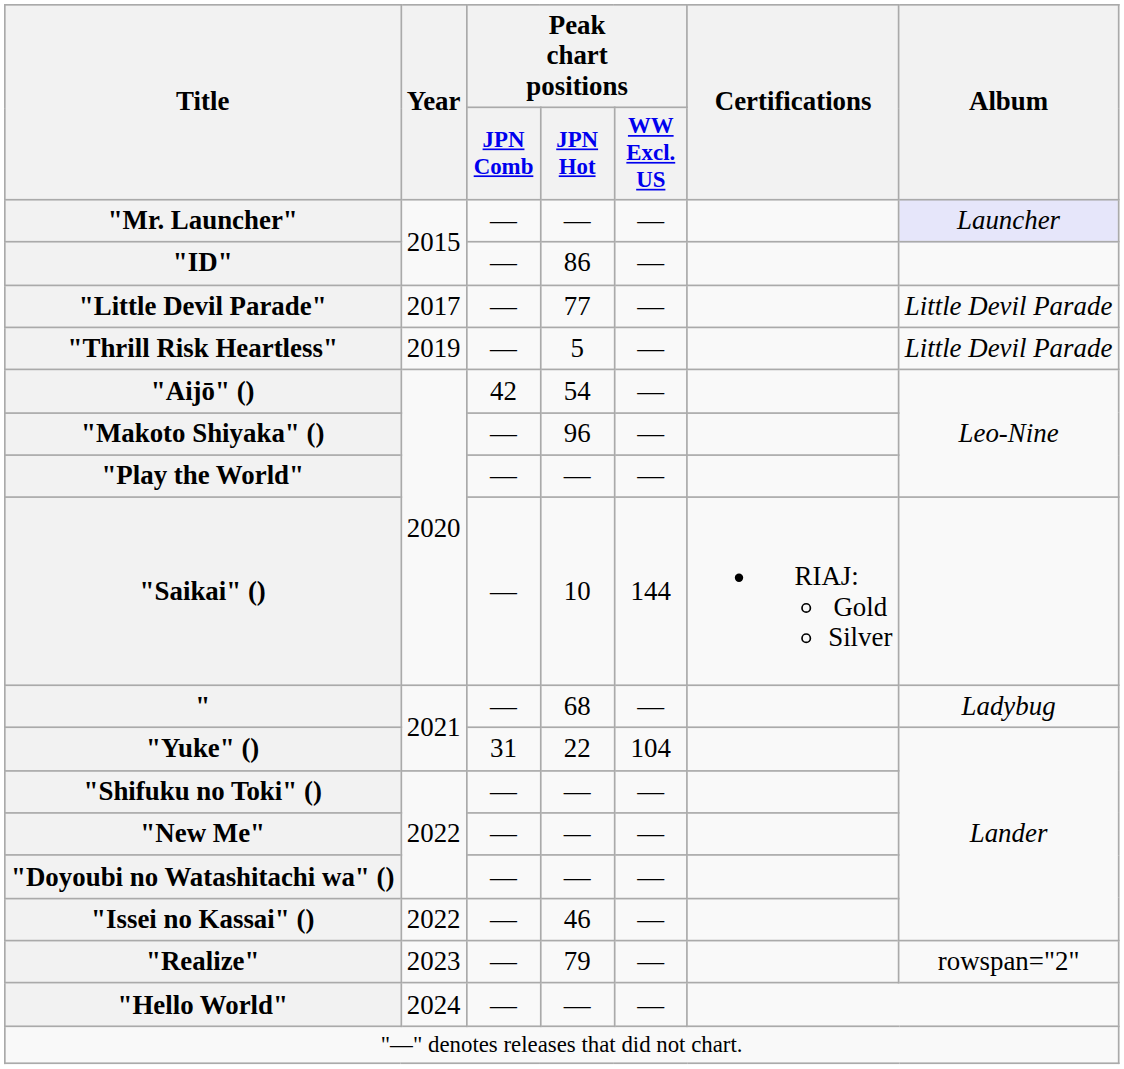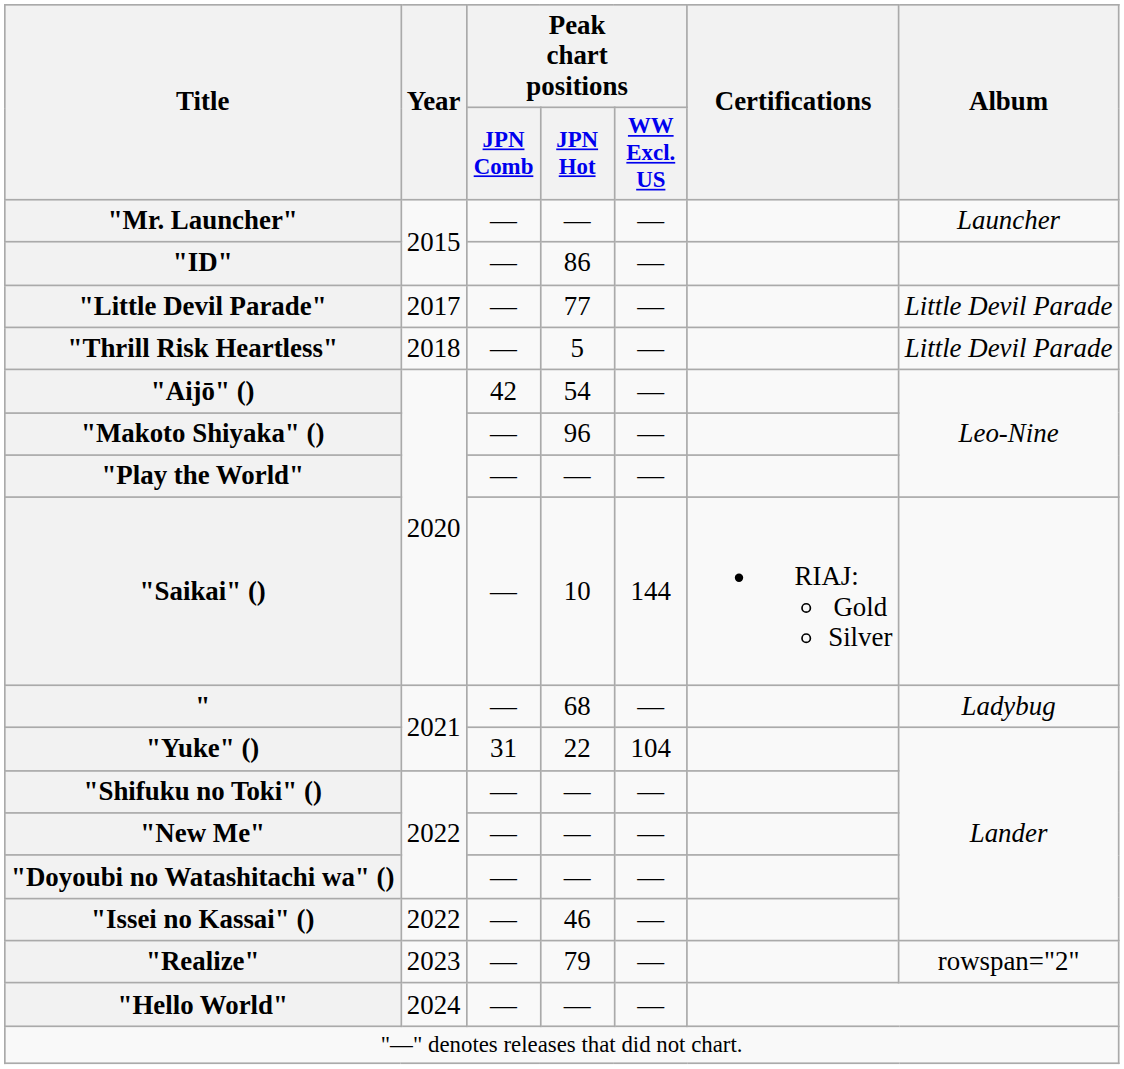(1009, 220) lavender background -> (1009, 220) no background
(434, 348) 2019 -> (434, 348) 2018
